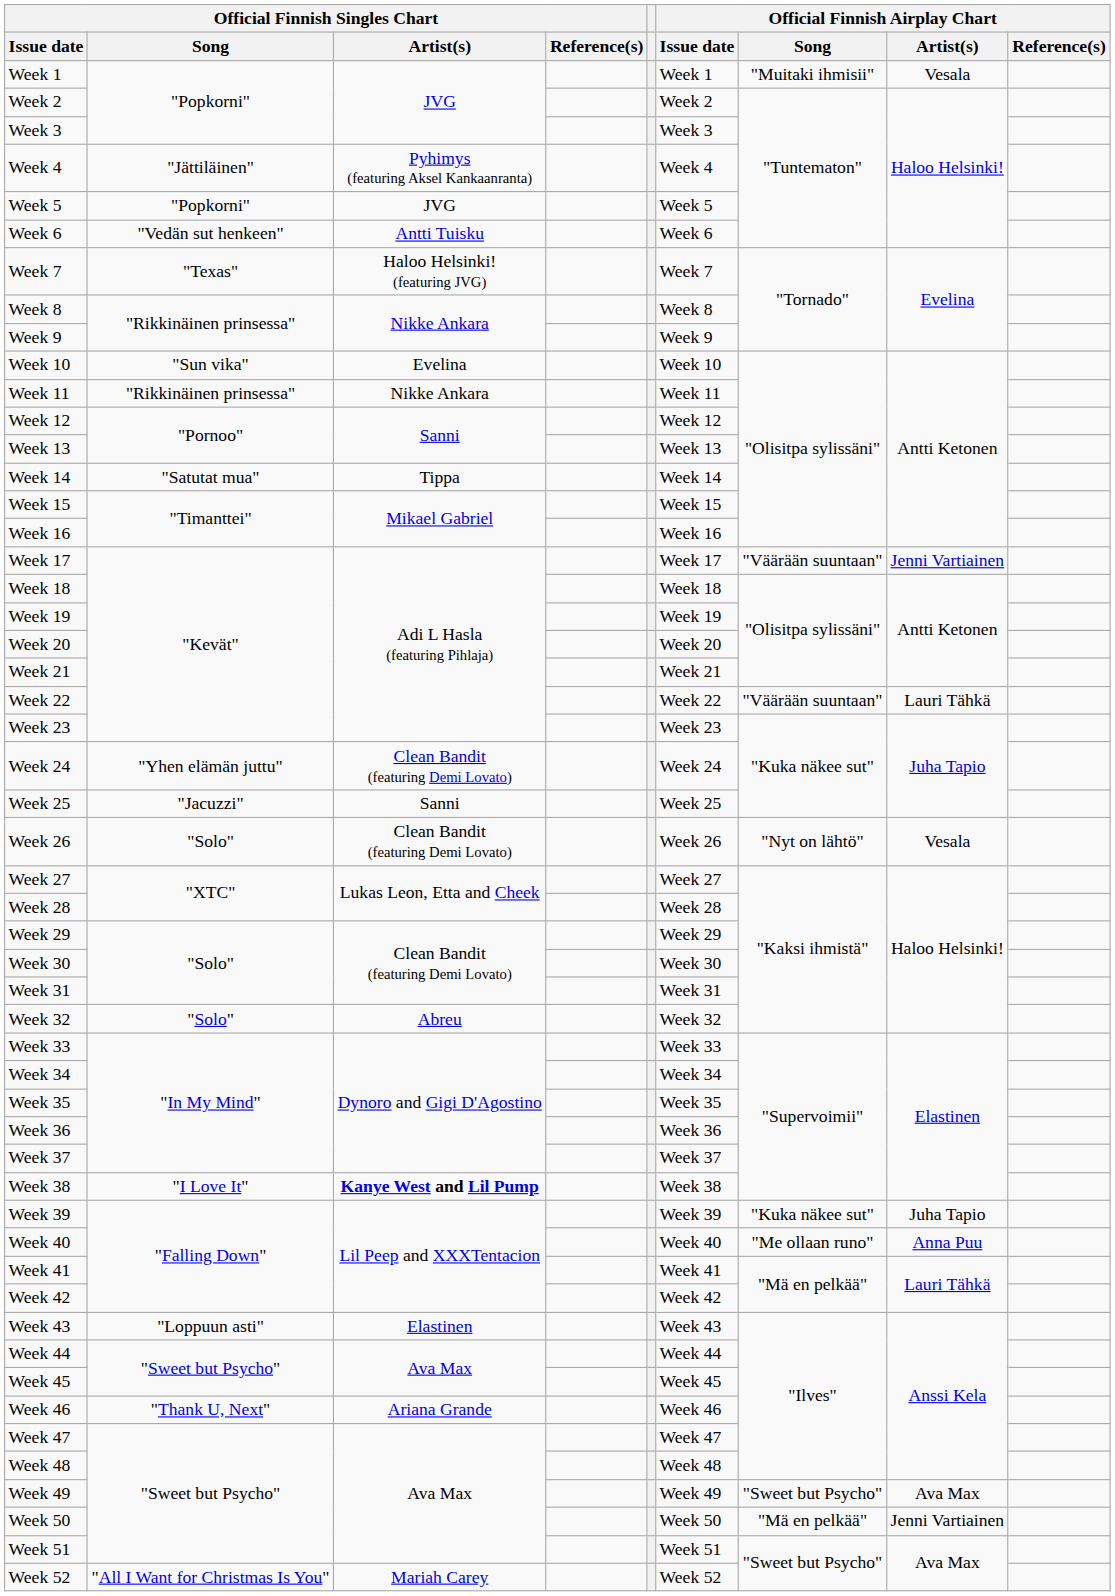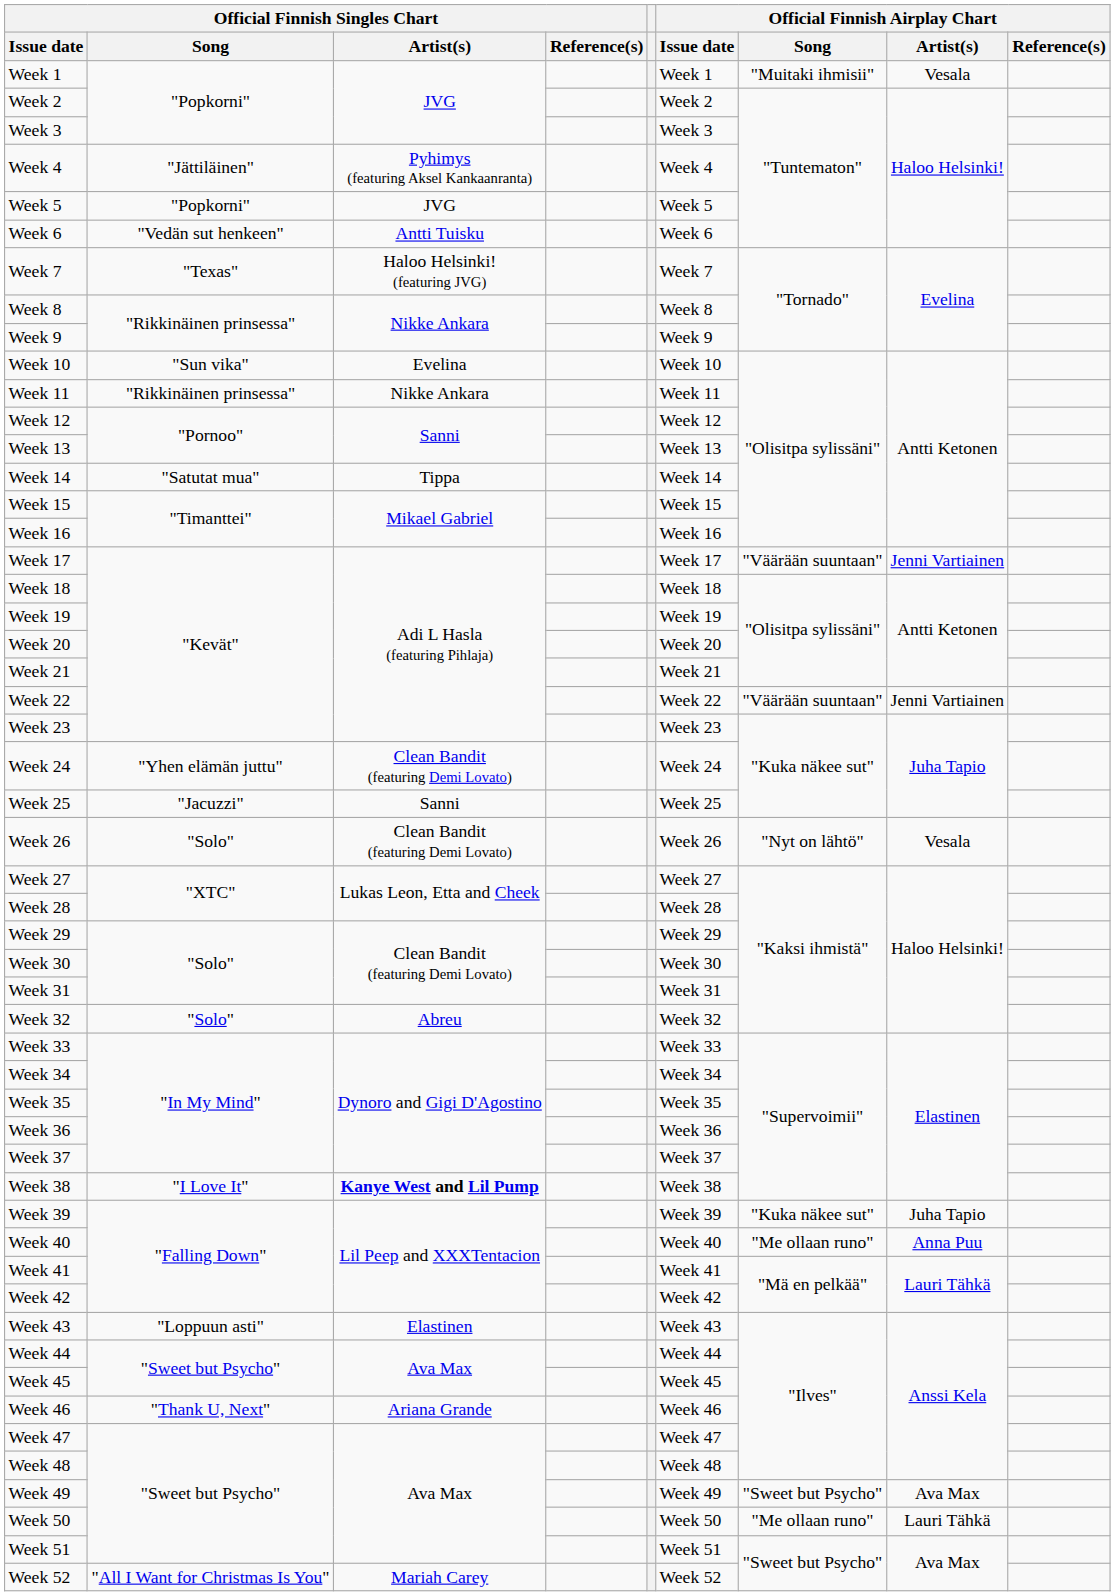(947, 700) Lauri Tähkä -> (947, 700) Jenni Vartiainen
(813, 1521) "Mä en pelkää" -> (813, 1521) "Me ollaan runo"
(947, 1521) Jenni Vartiainen -> (947, 1521) Lauri Tähkä
